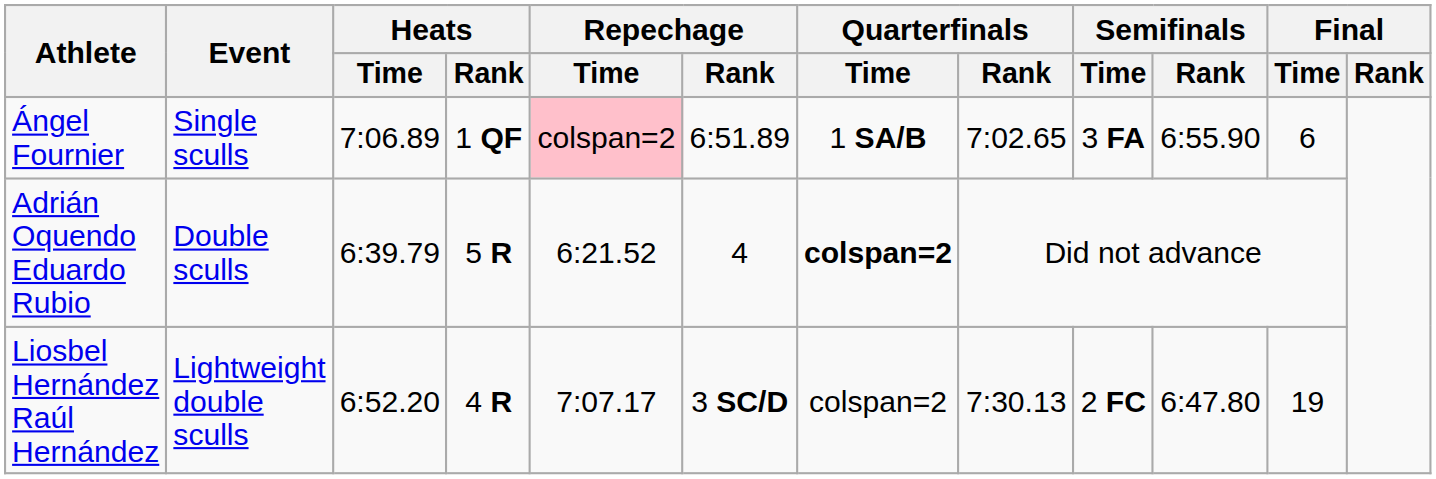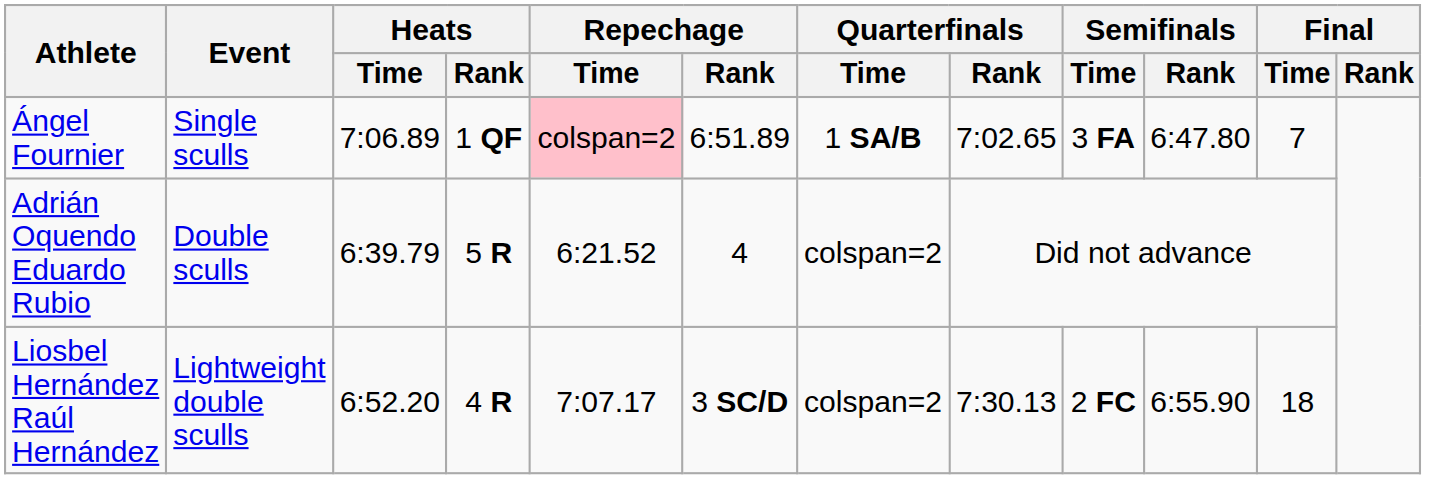(1210, 138) 6:55.90 -> (1200, 138) 6:47.80
(1307, 138) 6 -> (1297, 138) 7
(878, 253) bold -> (873, 253) normal
(1210, 401) 6:47.80 -> (1200, 401) 6:55.90
(1307, 401) 19 -> (1297, 401) 18
